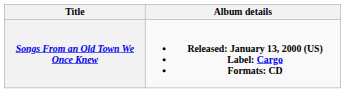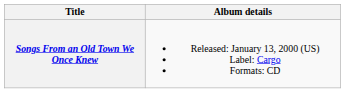(243, 59) bold -> (243, 59) normal
